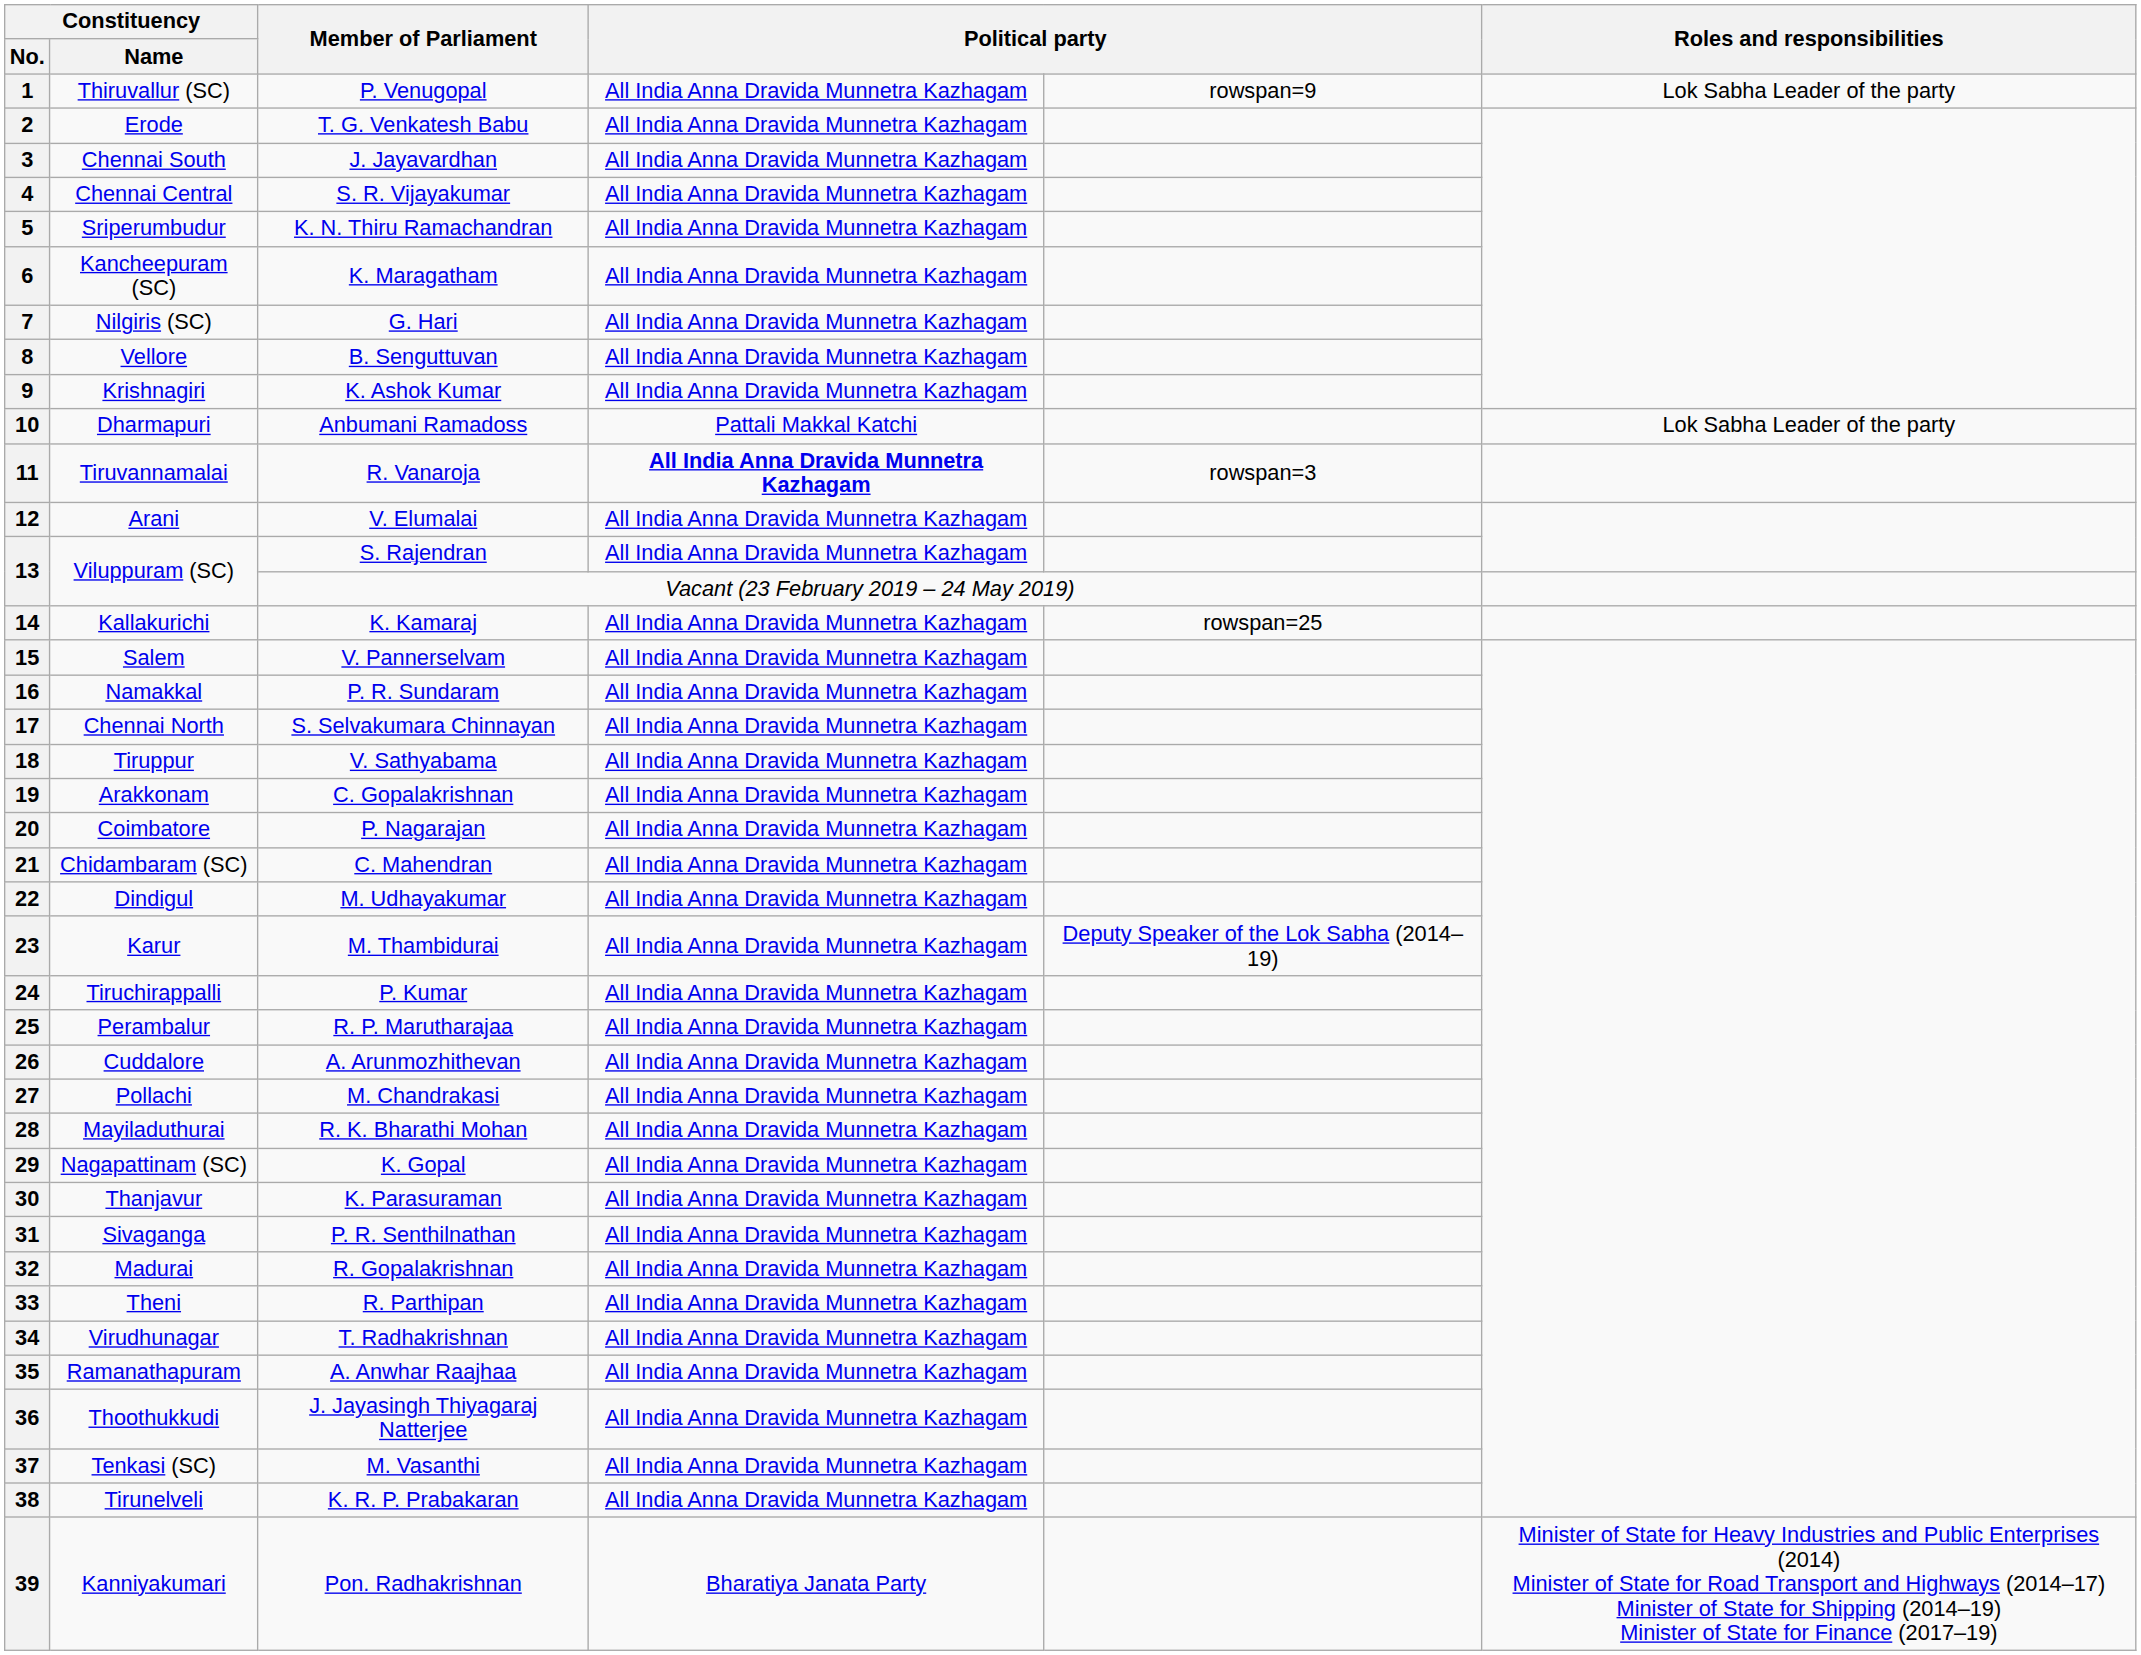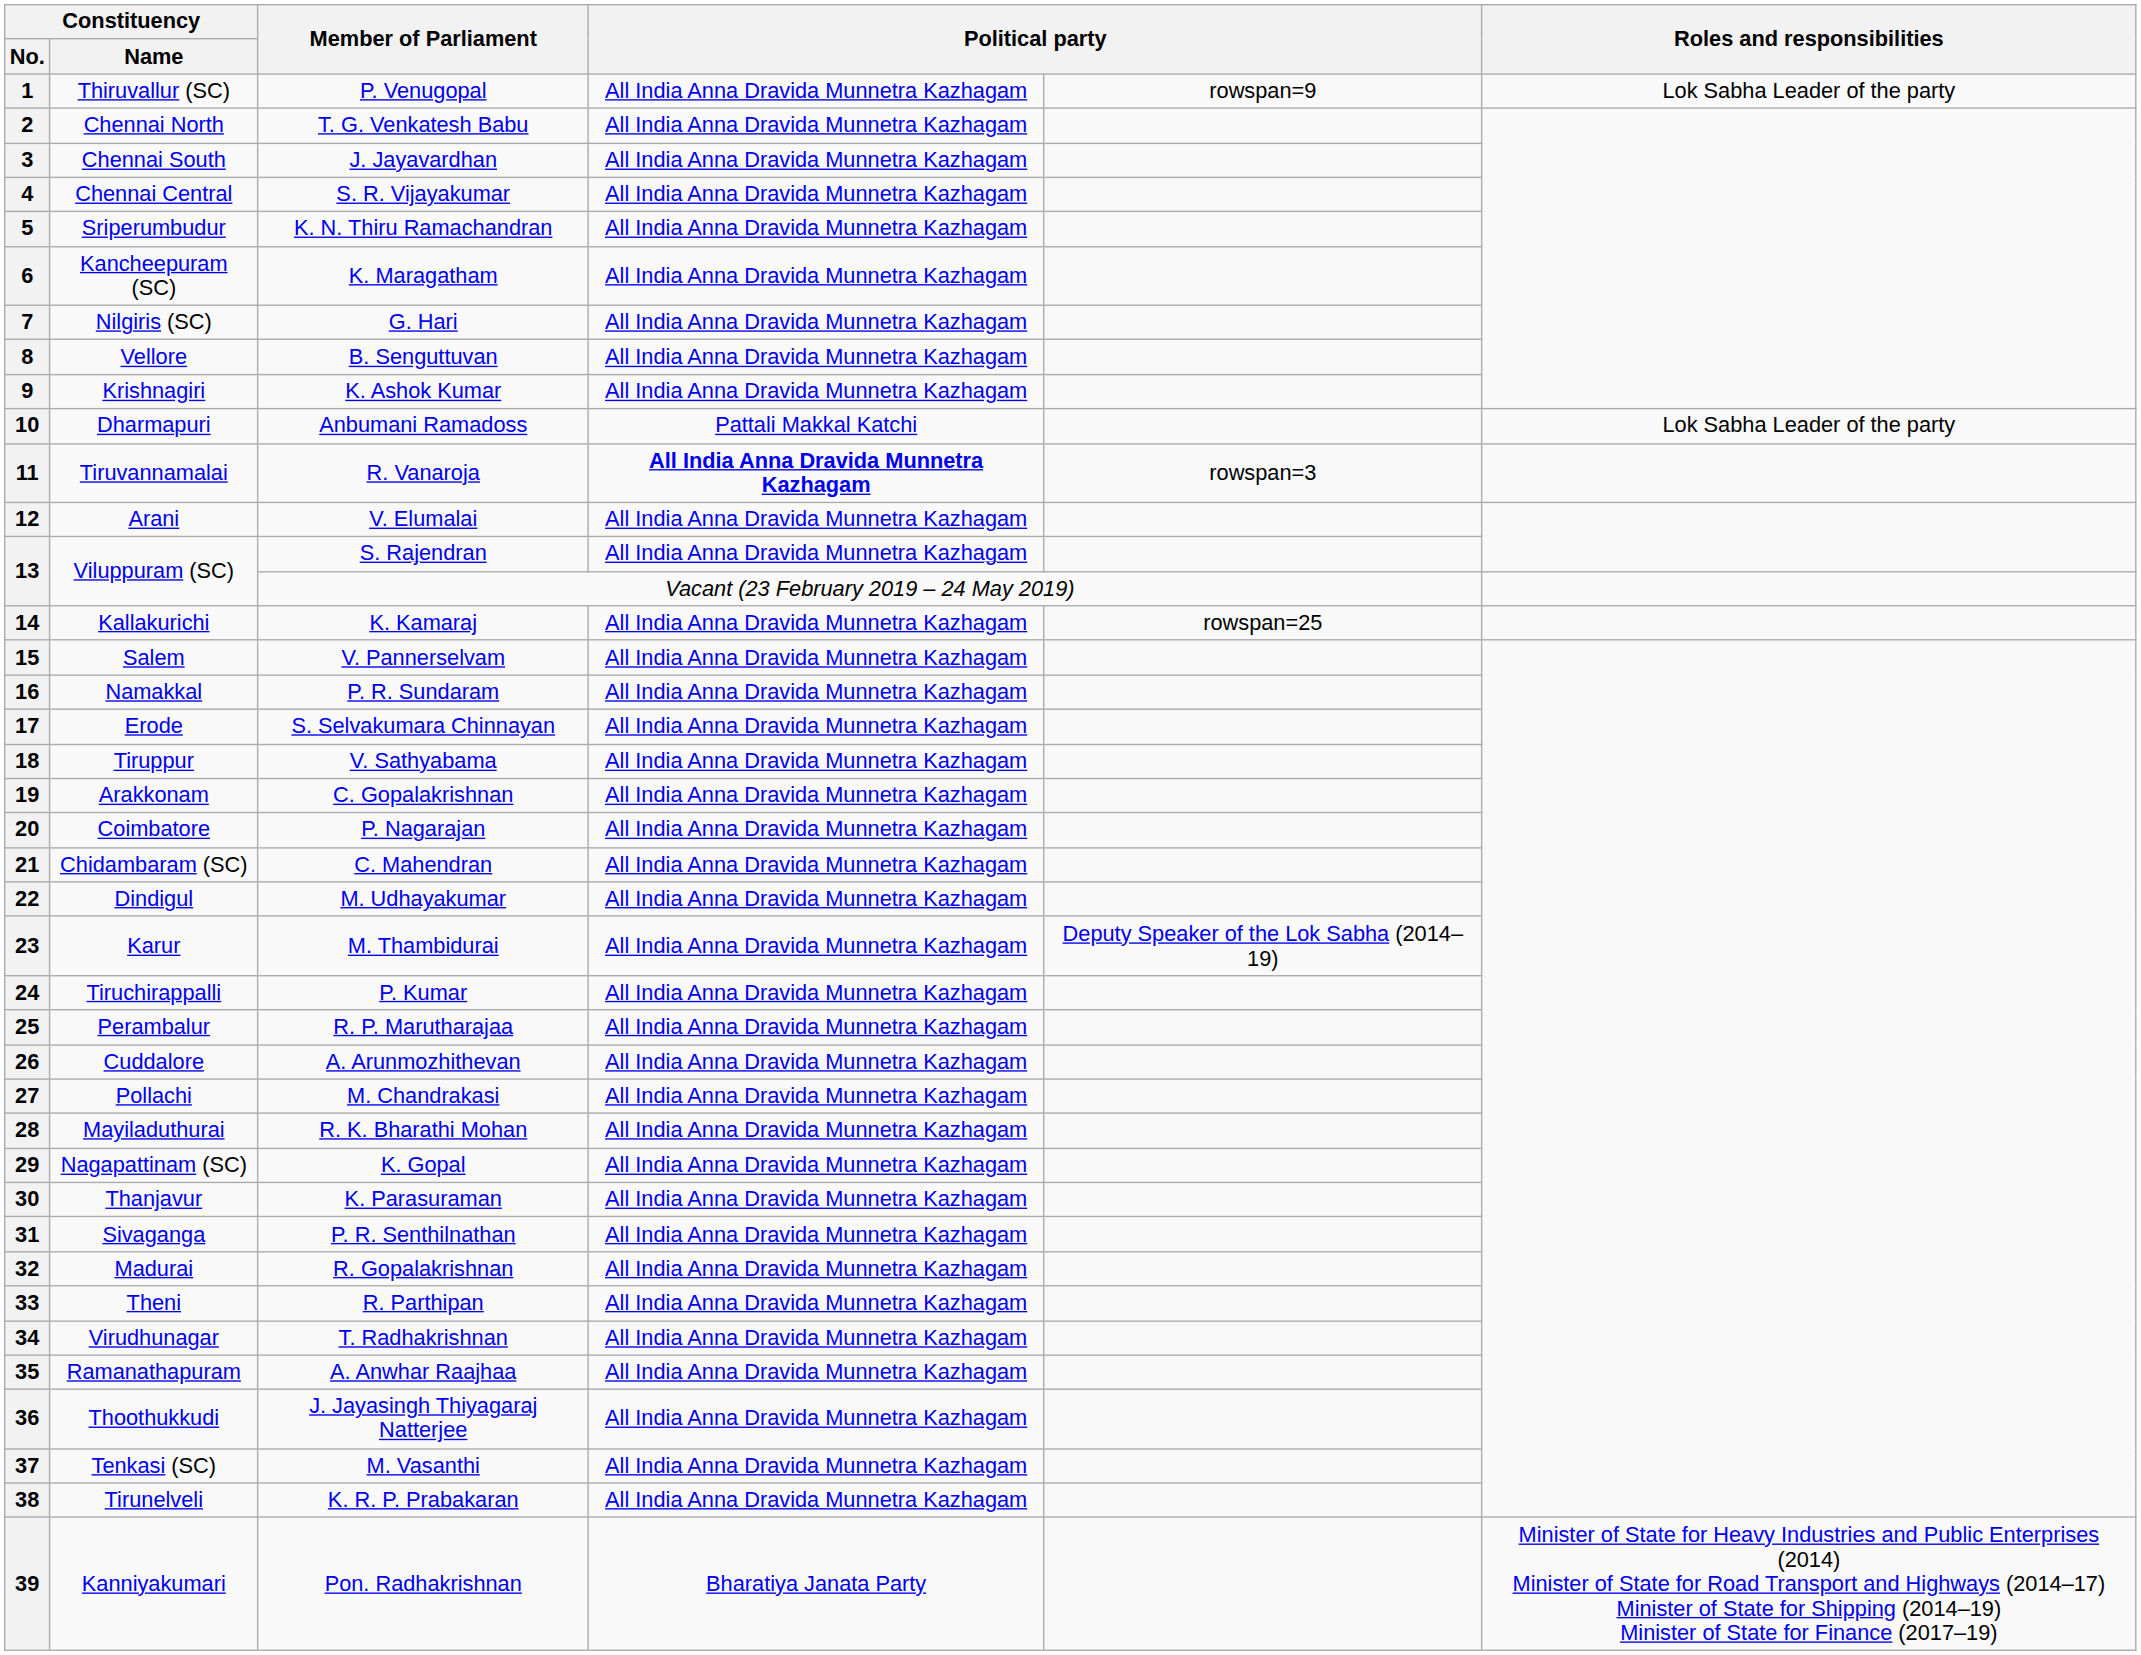(154, 125) Erode -> (154, 125) Chennai North
(154, 726) Chennai North -> (154, 726) Erode
